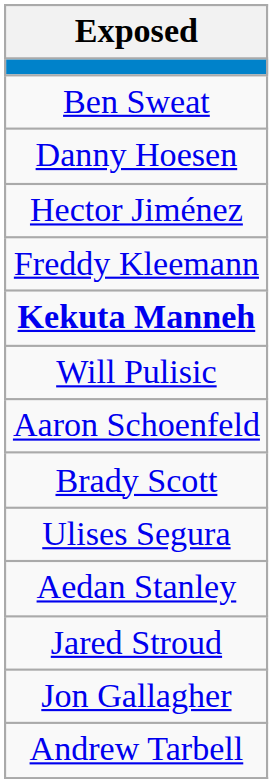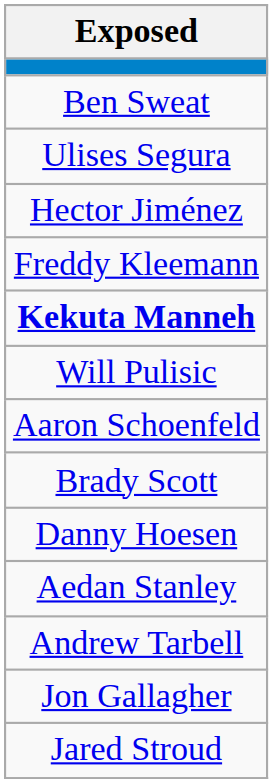(136, 155) Danny Hoesen -> (136, 155) Ulises Segura
(136, 533) Ulises Segura -> (136, 533) Danny Hoesen
(136, 641) Jared Stroud -> (136, 641) Andrew Tarbell
(136, 749) Andrew Tarbell -> (136, 749) Jared Stroud
